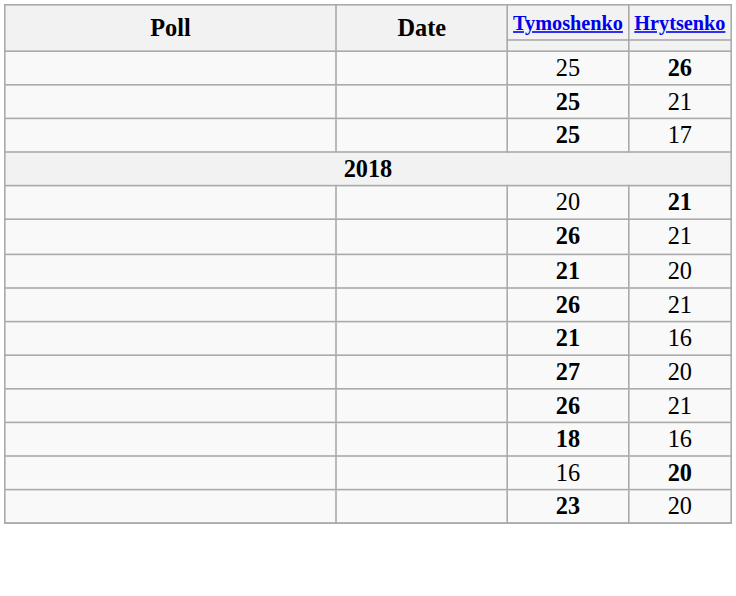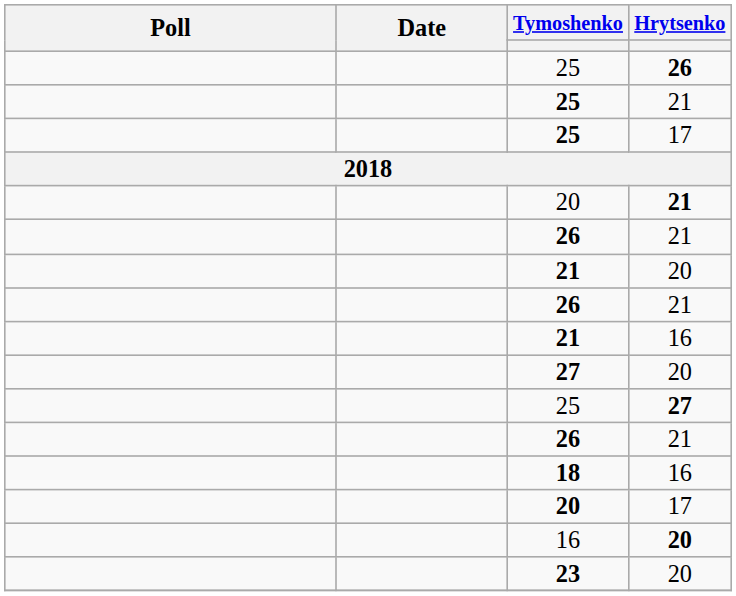+ row: (568, 405)
+ row: (568, 506)
